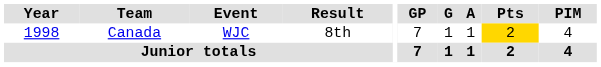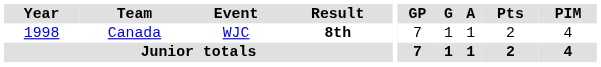(338, 33) normal -> (338, 33) bold
(510, 33) gold background -> (510, 33) no background
